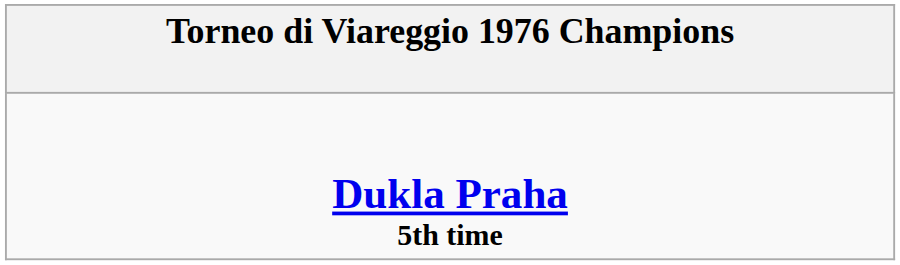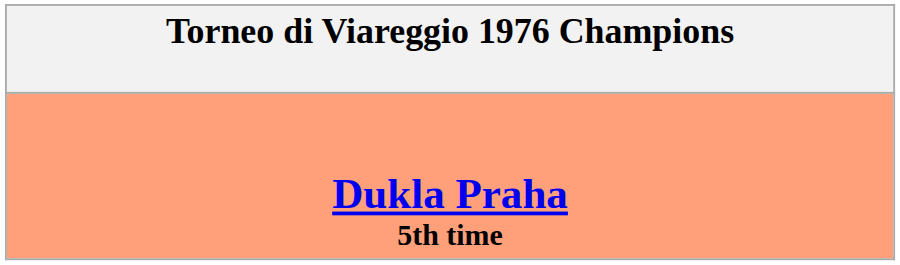(450, 209) no background -> (450, 209) lightsalmon background
